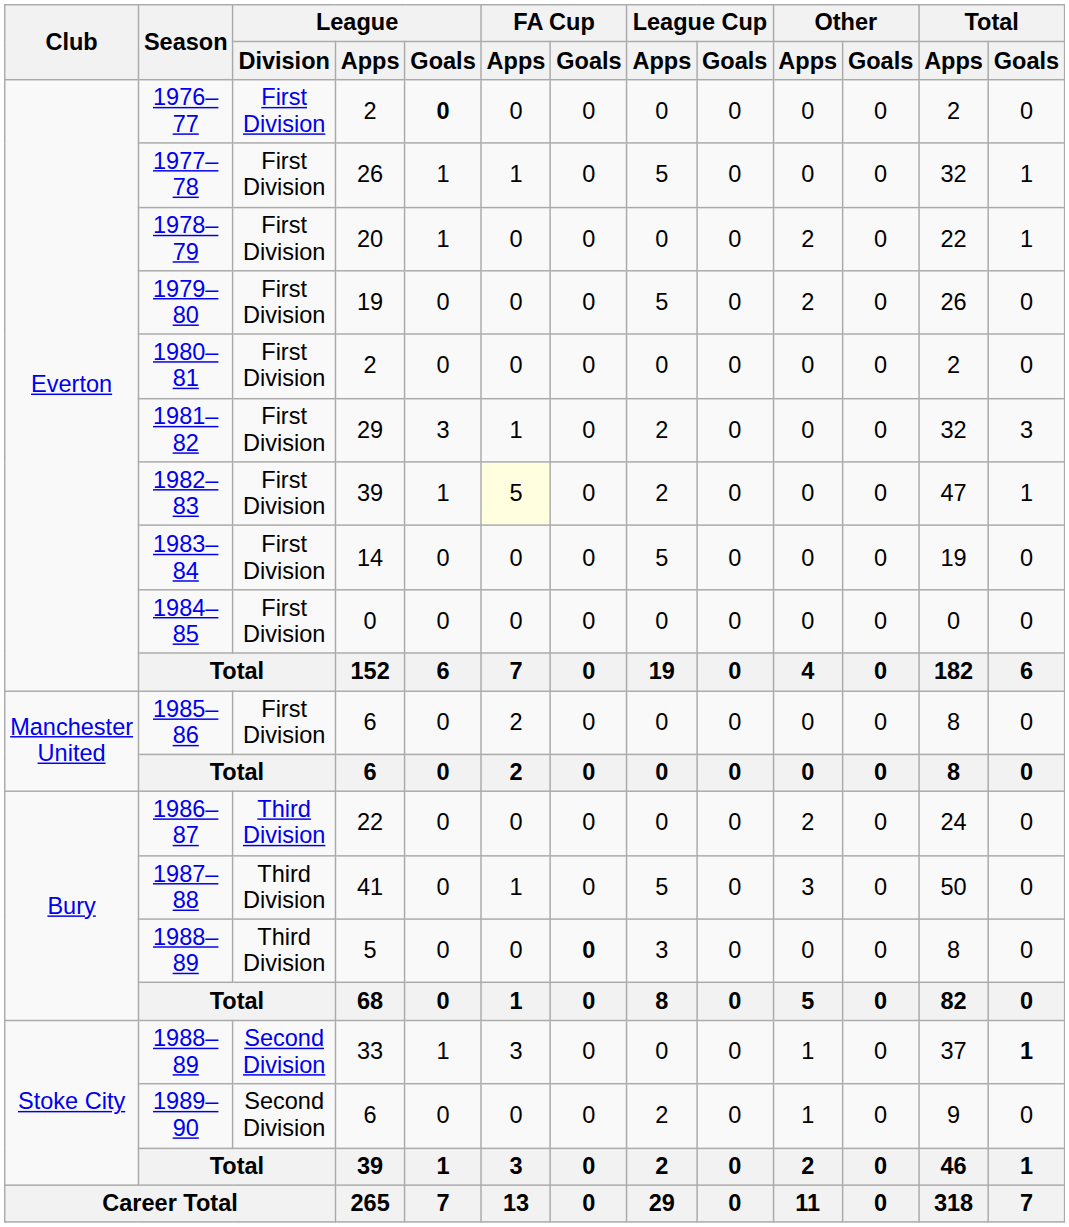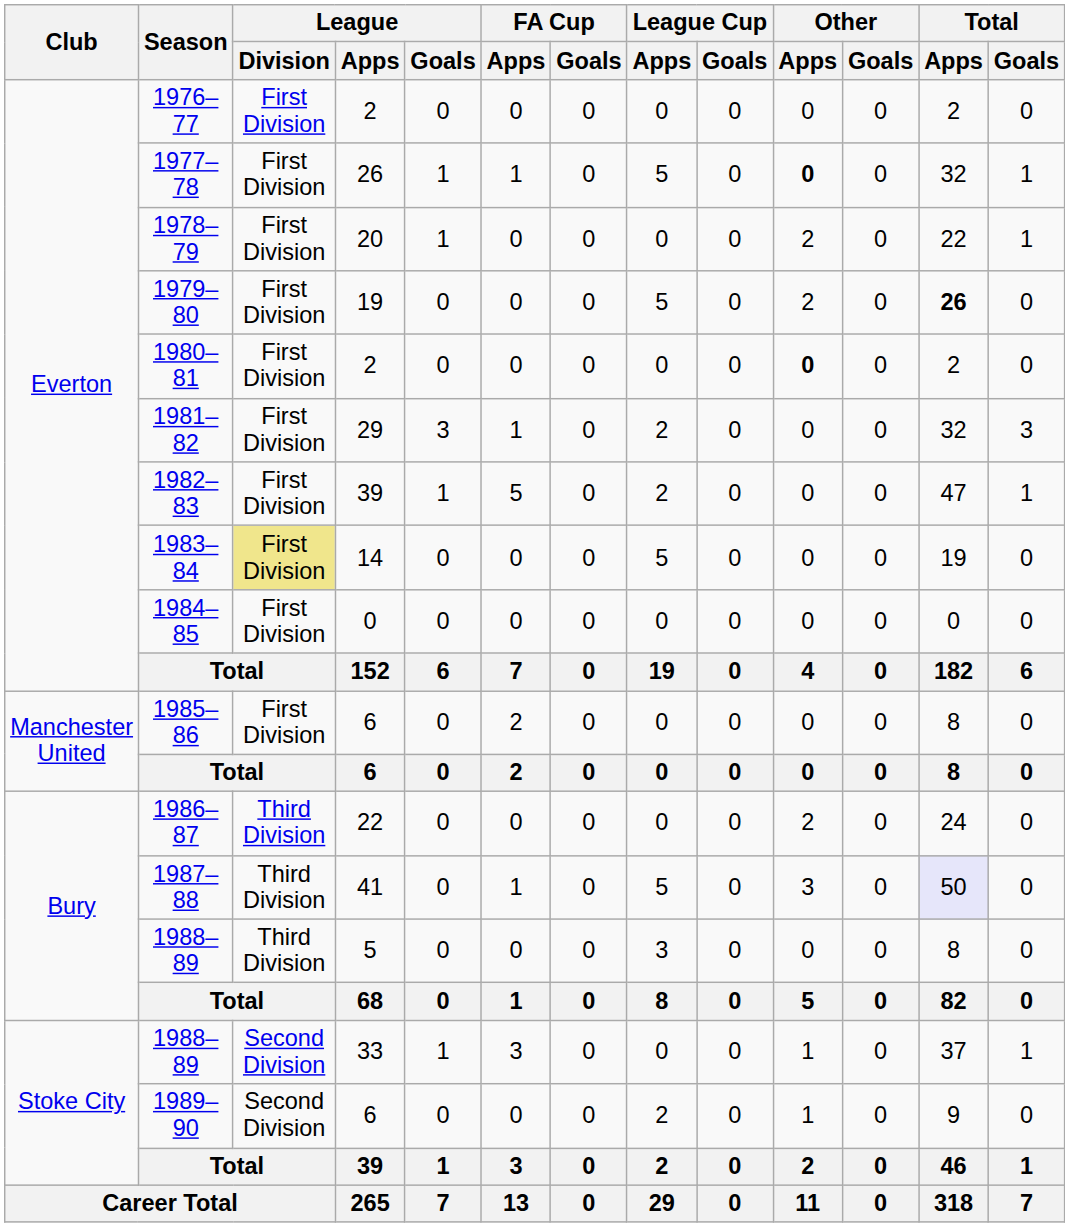(443, 110) bold -> (443, 110) normal
(808, 174) normal -> (808, 174) bold
(954, 302) normal -> (954, 302) bold
(808, 366) normal -> (808, 366) bold
(516, 493) lightyellow background -> (516, 493) no background
(284, 557) no background -> (284, 557) khaki background
(954, 886) no background -> (954, 886) lavender background
(589, 950) bold -> (589, 950) normal
(1026, 1051) bold -> (1026, 1051) normal
